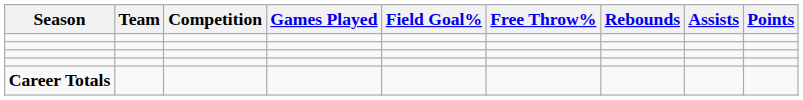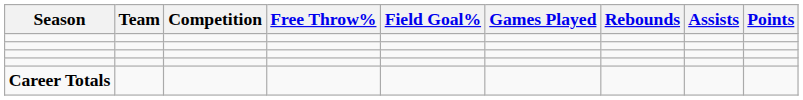columns swapped: (324, 19) <-> (543, 19)
